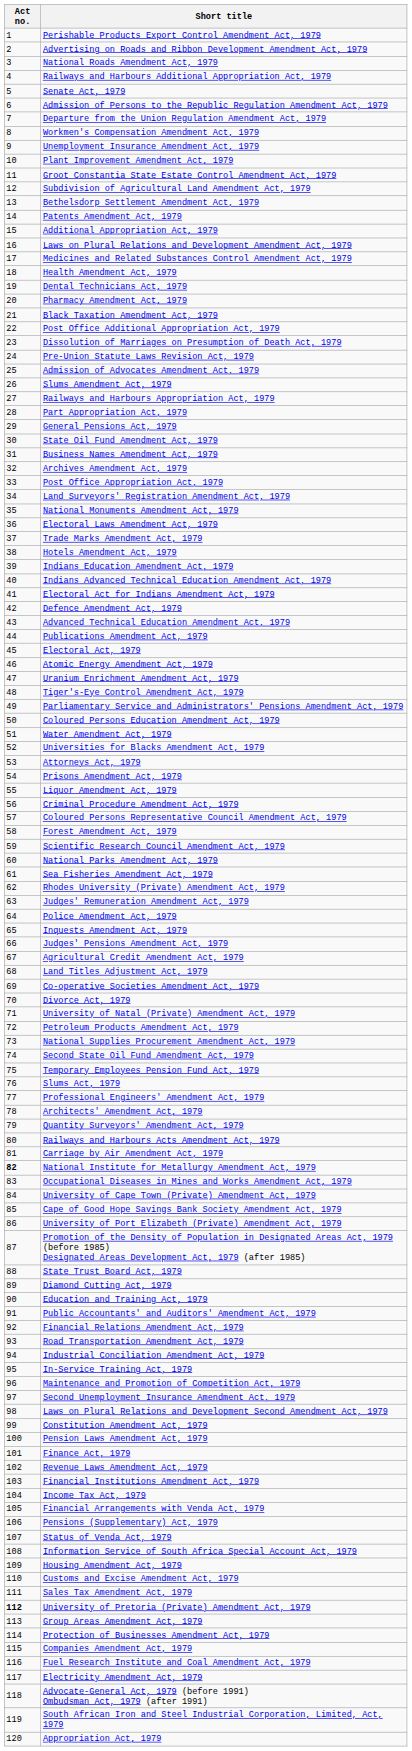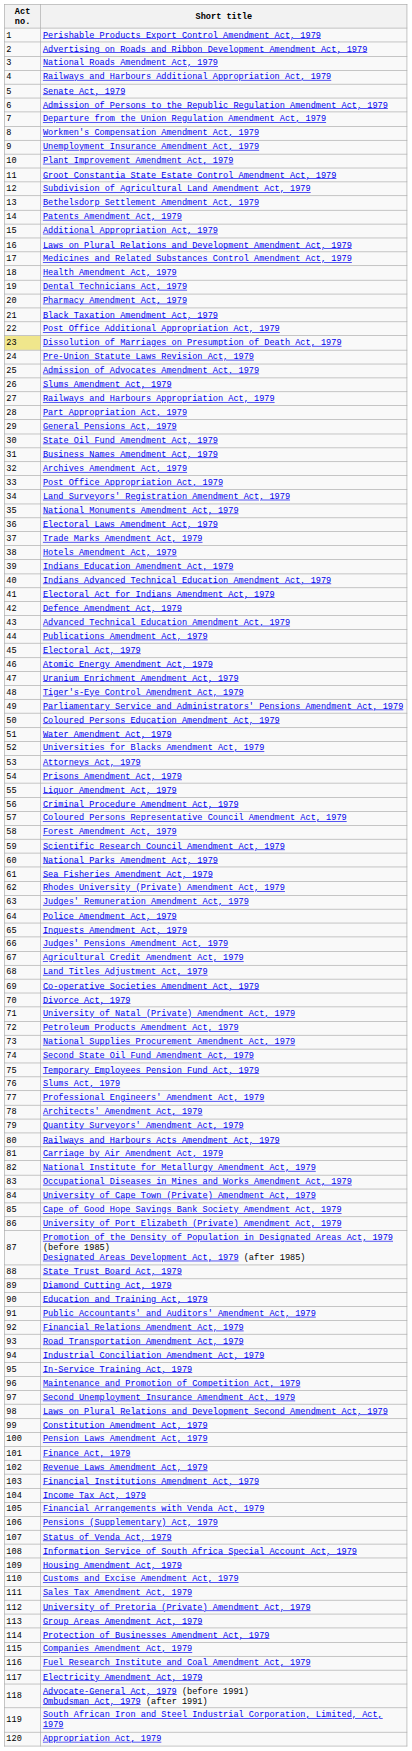(12, 343) no background -> (12, 343) khaki background
(12, 1168) bold -> (12, 1168) normal
(14, 1607) bold -> (14, 1607) normal
